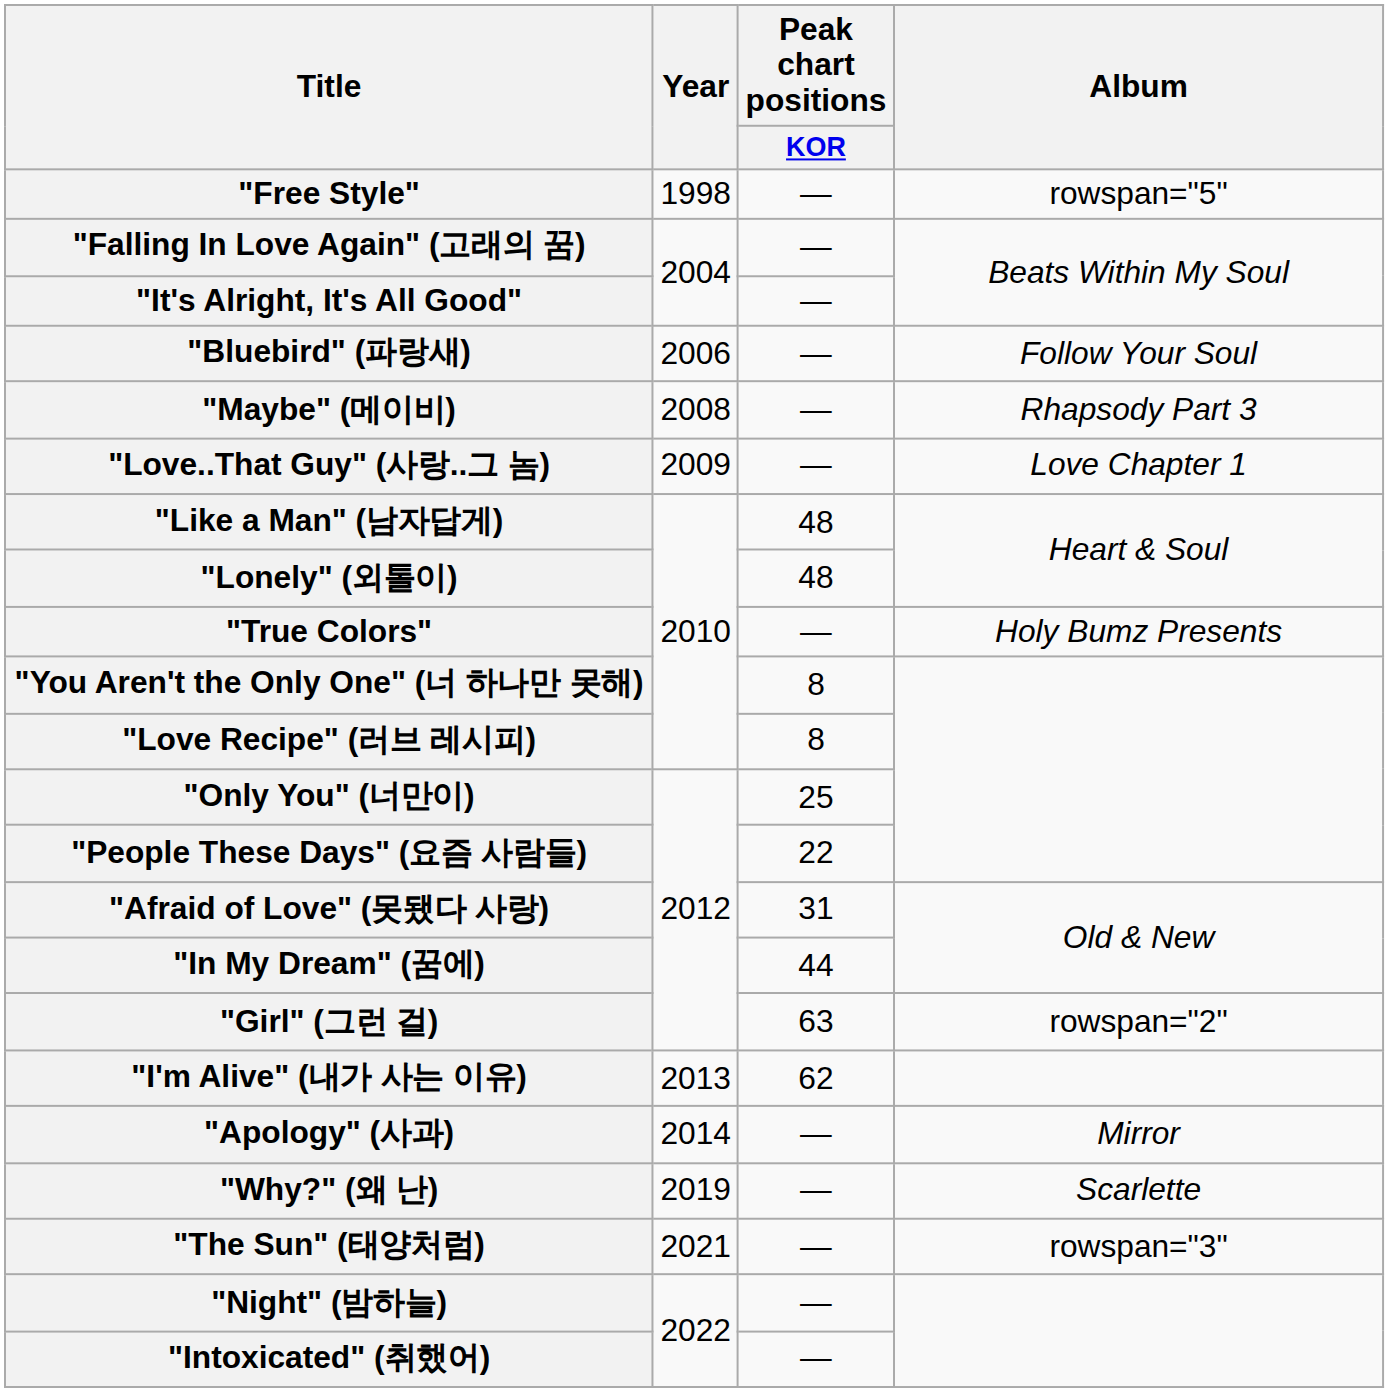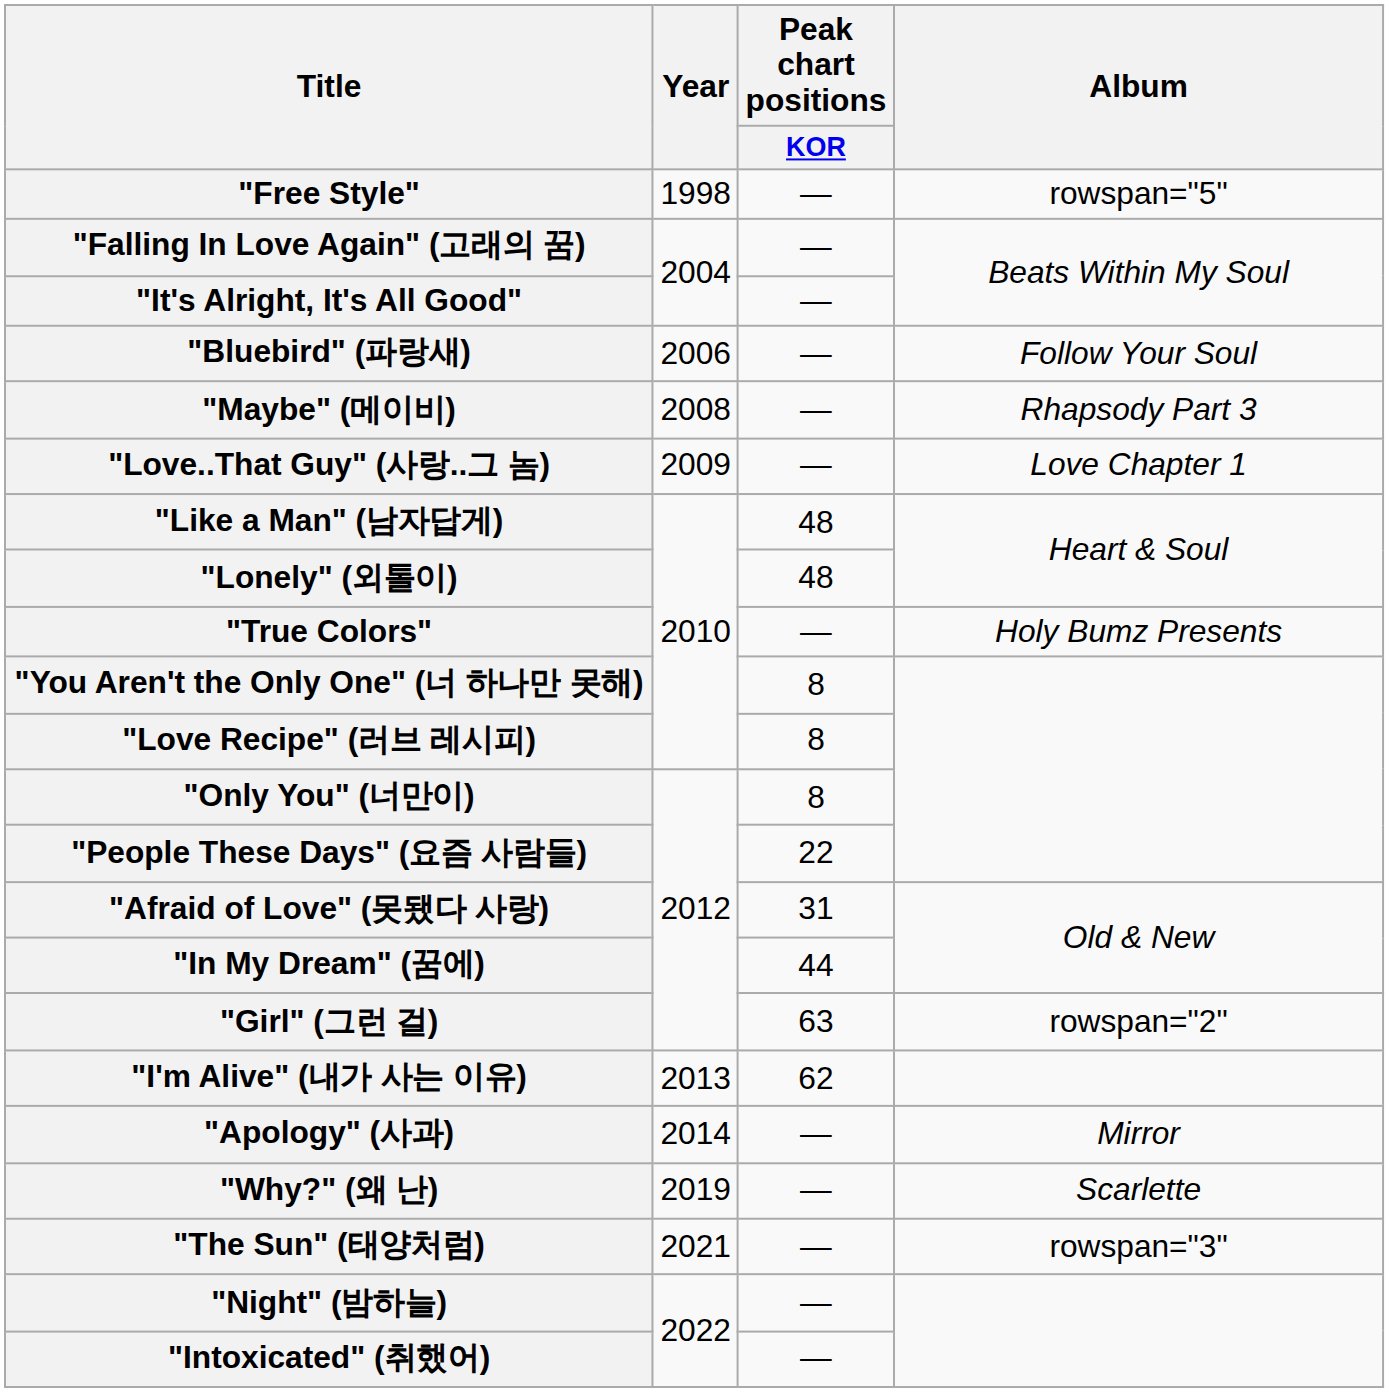(816, 796) 25 -> (816, 796) 8
